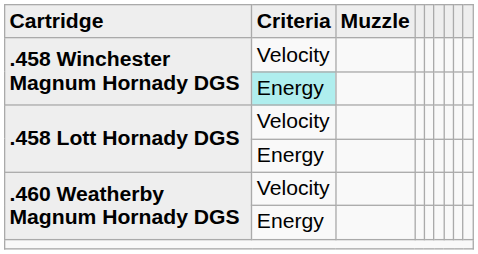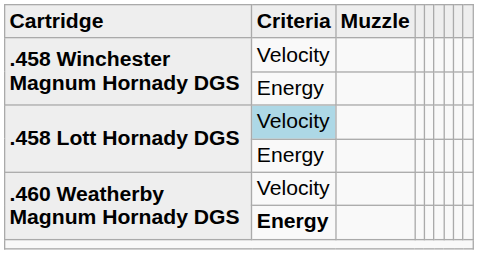(290, 88) paleturquoise background -> (290, 88) no background
(293, 121) no background -> (293, 121) lightblue background
(290, 222) normal -> (293, 222) bold
